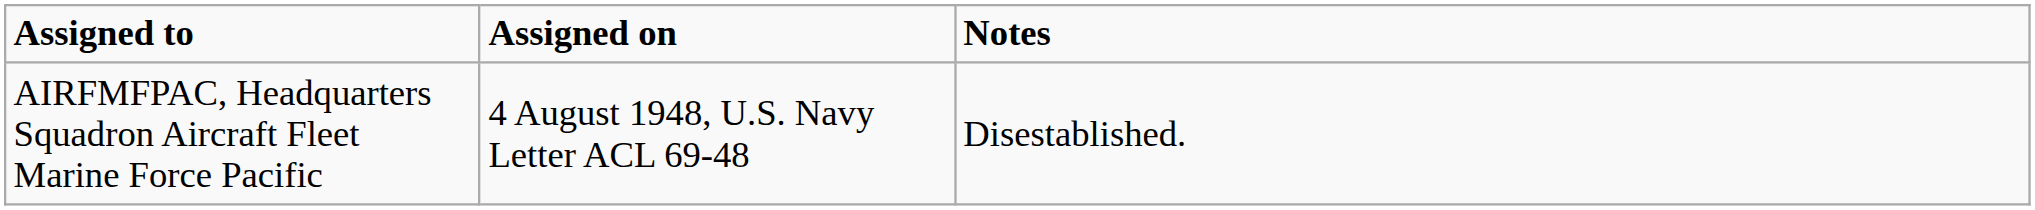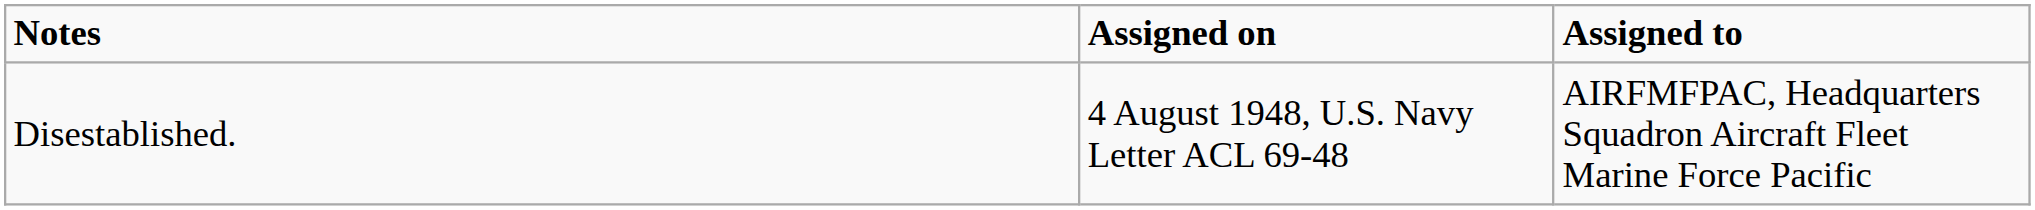columns swapped: (104, 33) <-> (1007, 33)
